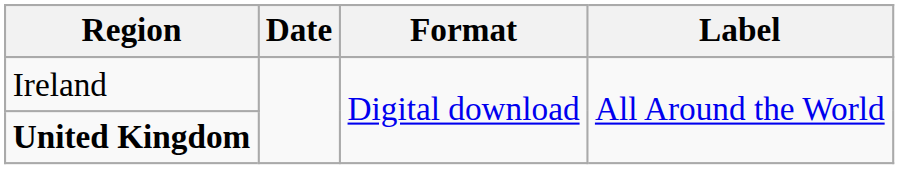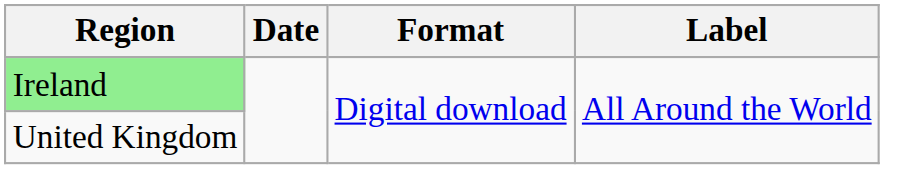(60, 83) no background -> (60, 83) lightgreen background
(132, 136) bold -> (125, 136) normal
